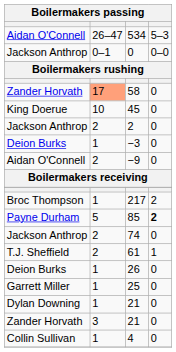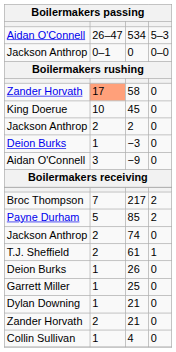(95, 161) 2 -> (95, 161) 3
(95, 200) 1 -> (95, 200) 7
(154, 217) bold -> (154, 217) normal
(95, 321) 3 -> (95, 321) 2
